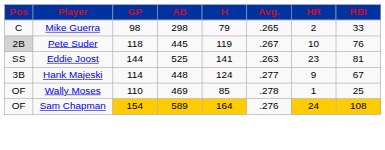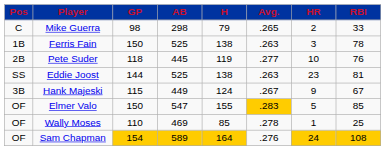+ row: (73, 43)
(19, 43) lightgrey background -> (19, 59) no background
(269, 43) .267 -> (269, 59) .277
(224, 59) 141 -> (224, 75) 138
(135, 75) 114 -> (135, 91) 115
(180, 75) 448 -> (180, 91) 449
(269, 75) .277 -> (269, 91) .267
+ row: (73, 106)
